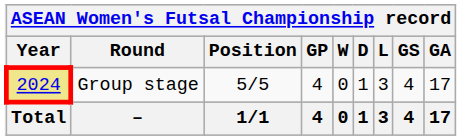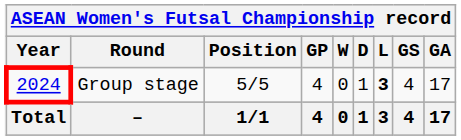(39, 85) khaki background -> (39, 85) no background
(383, 85) normal -> (383, 85) bold
